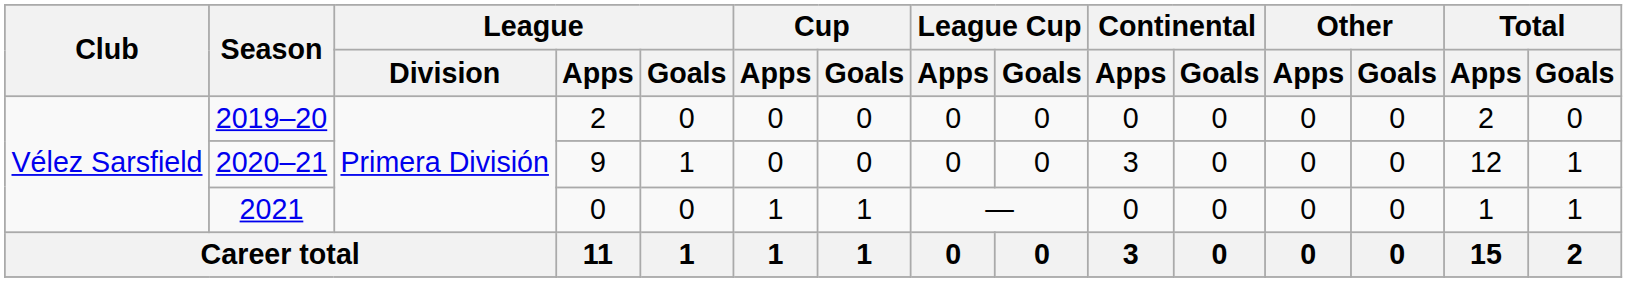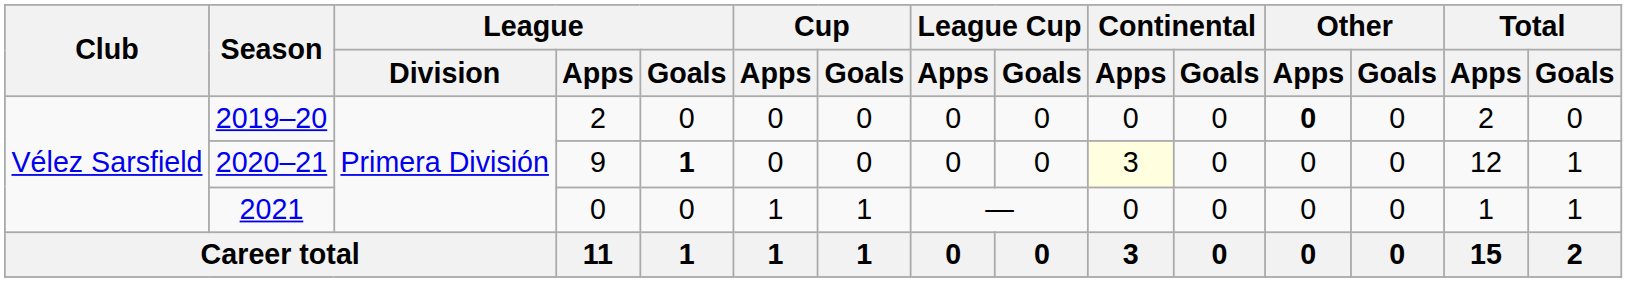(1308, 118) normal -> (1308, 118) bold
(687, 163) normal -> (687, 163) bold
(1131, 163) no background -> (1131, 163) lightyellow background
